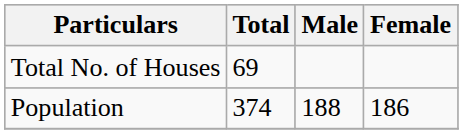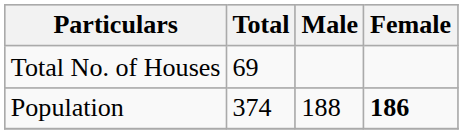(390, 107) normal -> (390, 107) bold
